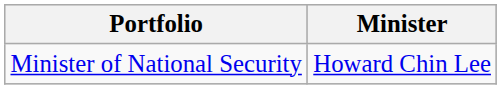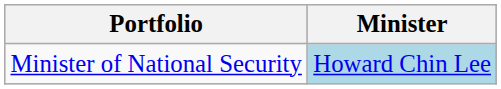(402, 63) no background -> (402, 63) lightblue background
